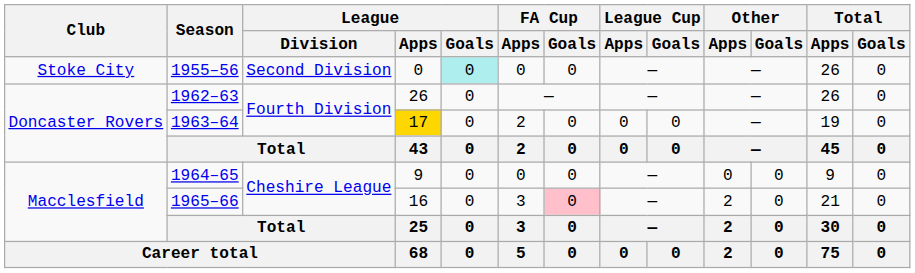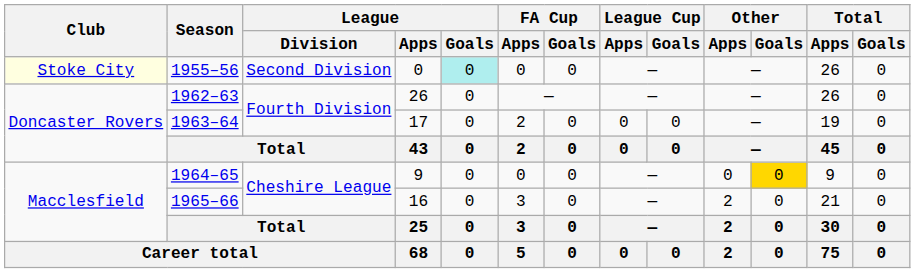(86, 70) no background -> (86, 70) lightyellow background
(418, 123) gold background -> (418, 123) no background
(779, 175) no background -> (779, 175) gold background
(572, 202) pink background -> (572, 202) no background
